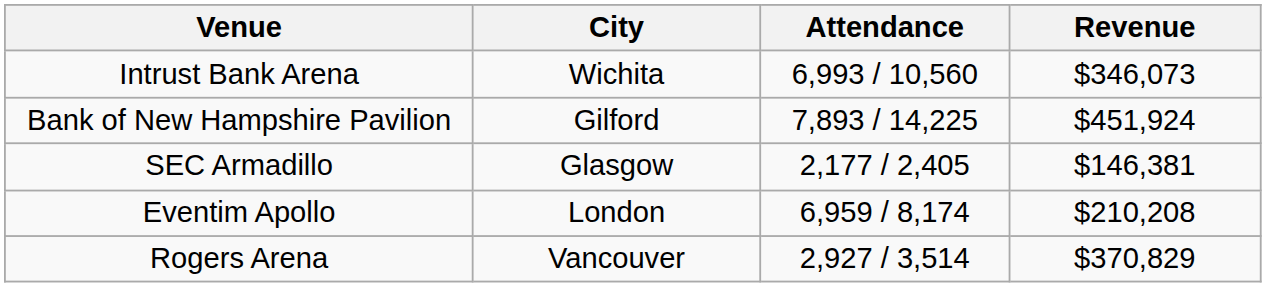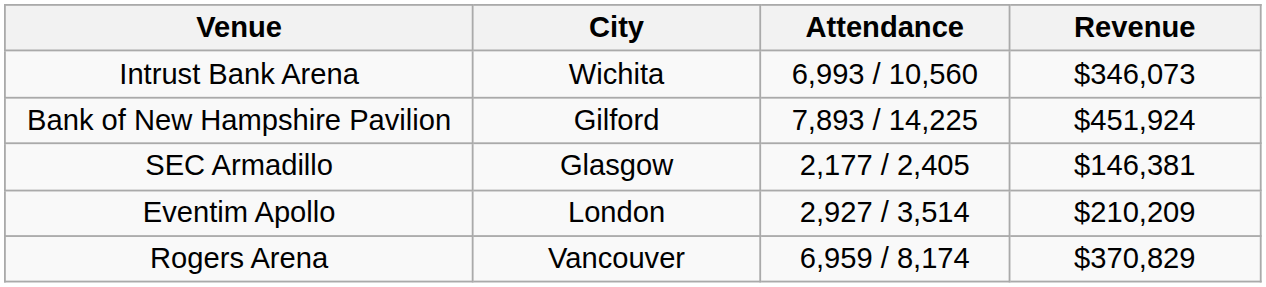(885, 212) 6,959 / 8,174 -> (885, 212) 2,927 / 3,514
(1135, 212) $210,208 -> (1135, 212) $210,209
(885, 258) 2,927 / 3,514 -> (885, 258) 6,959 / 8,174
